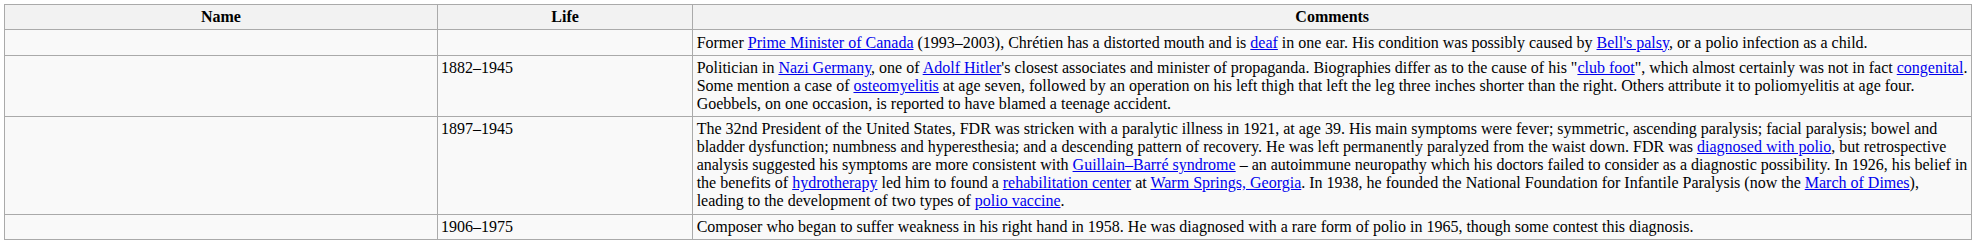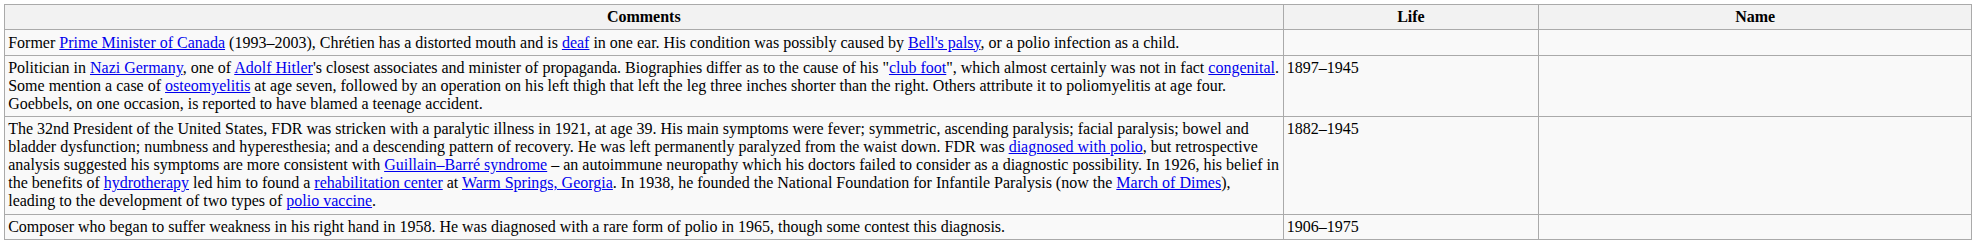columns swapped: (221, 17) <-> (1332, 17)
(477, 67) 1882–1945 -> (1323, 67) 1897–1945
(477, 129) 1897–1945 -> (1323, 129) 1882–1945
